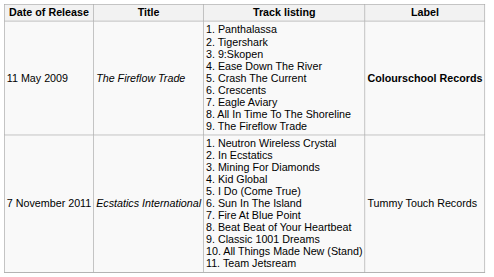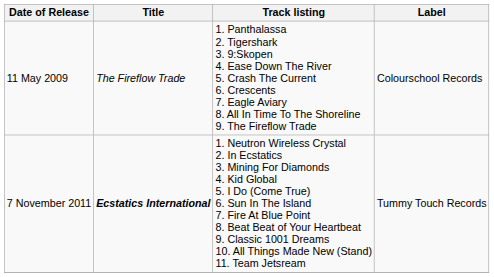(425, 78) bold -> (430, 78) normal
(149, 203) normal -> (153, 203) bold
